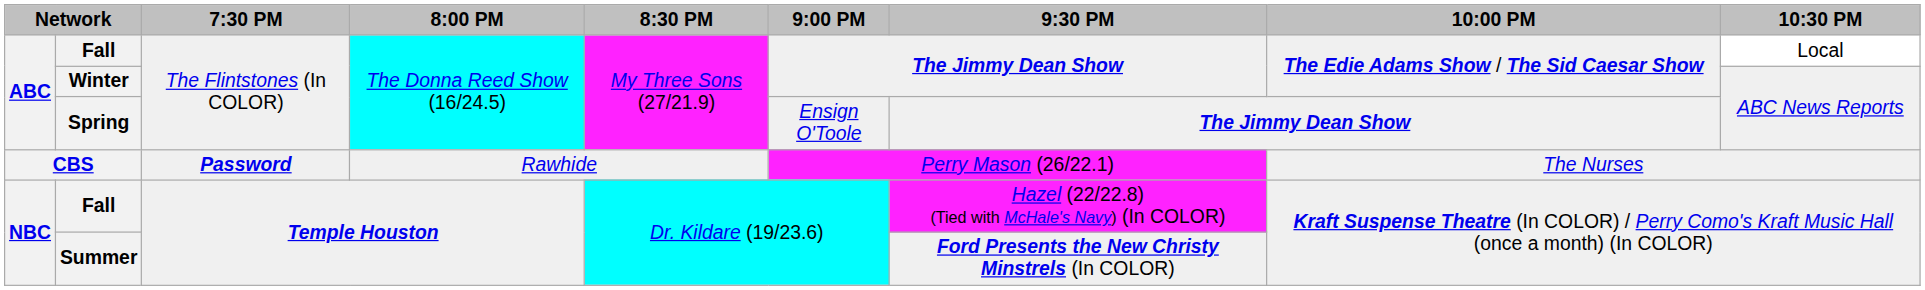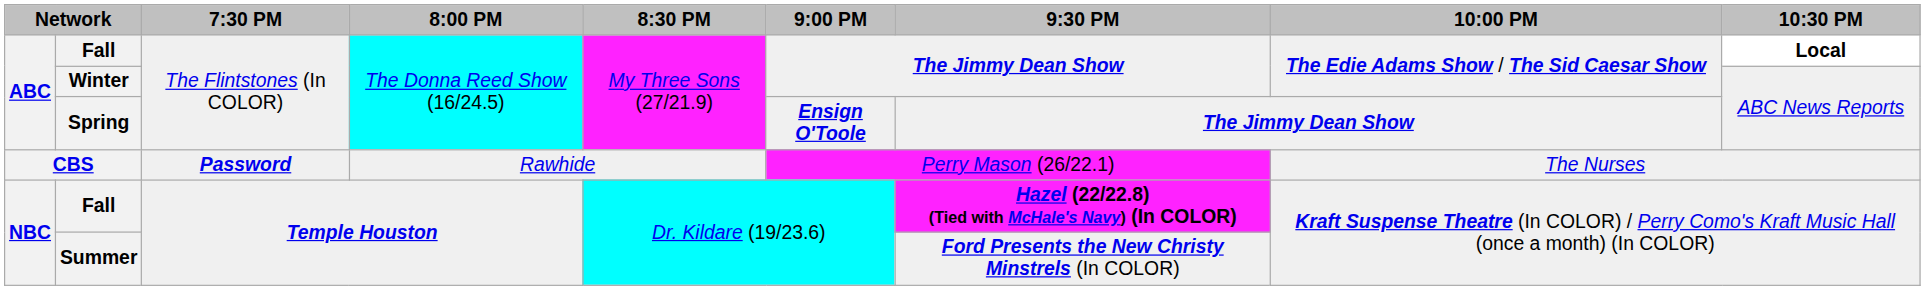(1820, 50) normal -> (1821, 50) bold
(829, 122) normal -> (831, 122) bold
(1078, 206) normal -> (1083, 206) bold
